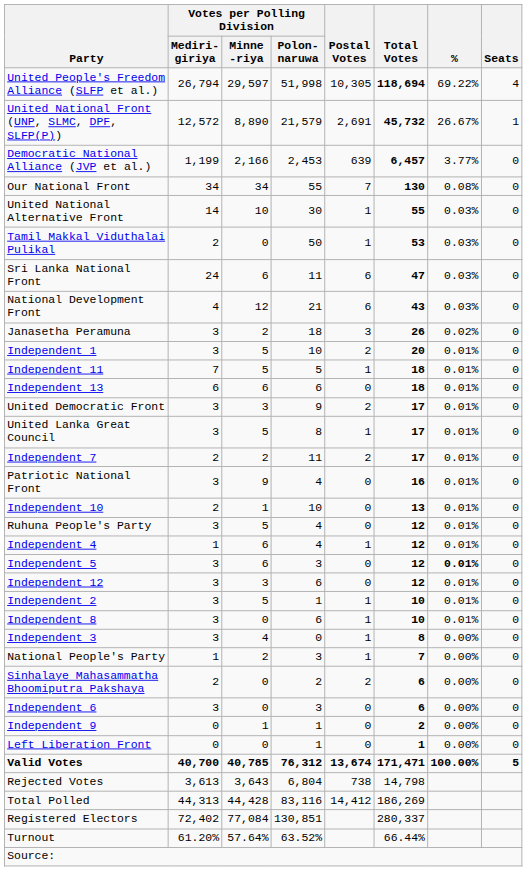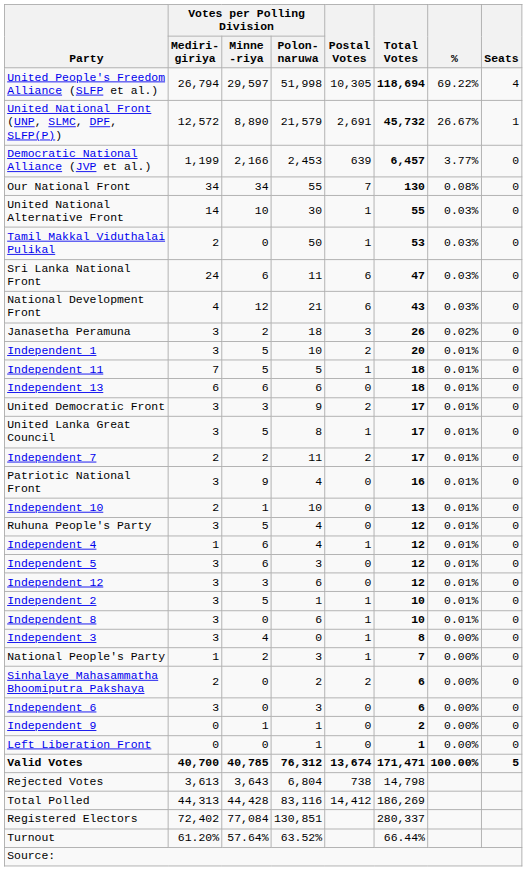(461, 564) bold -> (461, 564) normal
